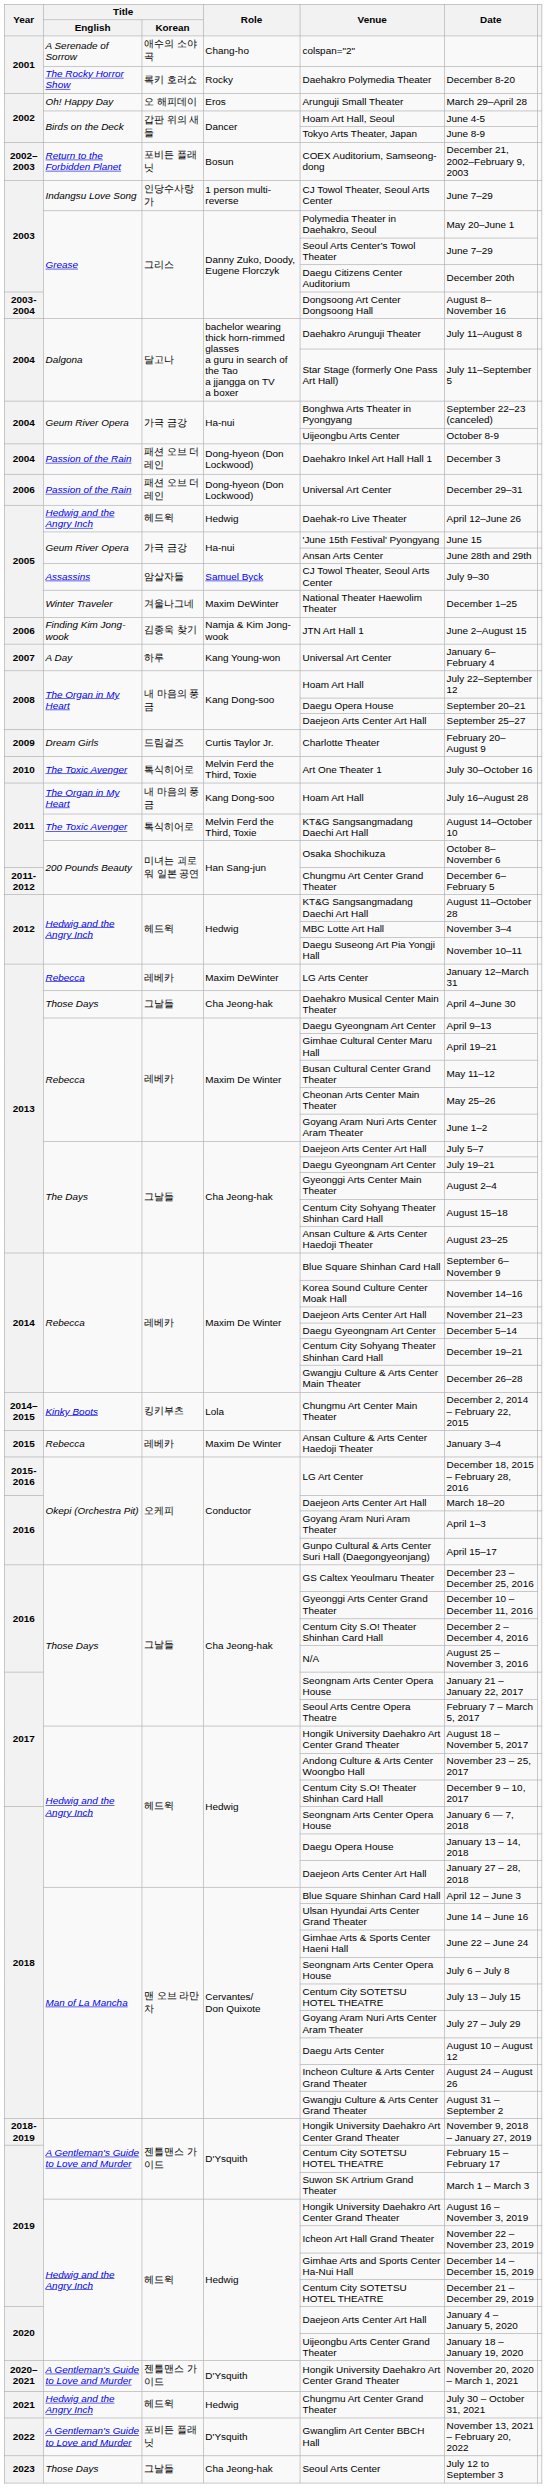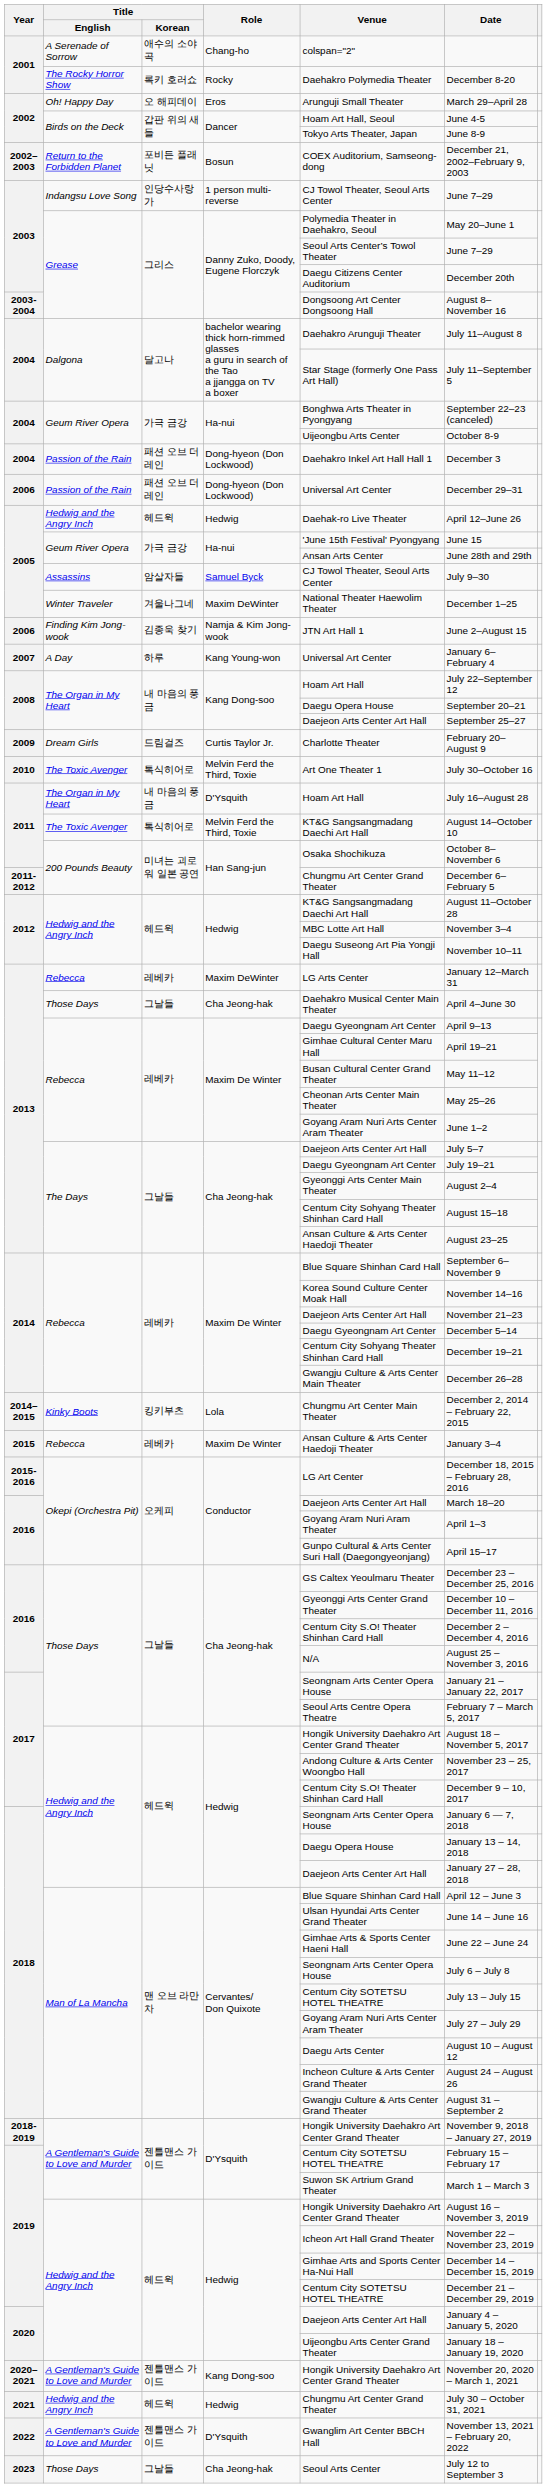(240, 798) Kang Dong-soo -> (226, 798) D'Ysquith
(226, 2375) D'Ysquith -> (240, 2375) Kang Dong-soo
(170, 2436) 포비든 플래닛 -> (170, 2436) 젠틀맨스 가이드
